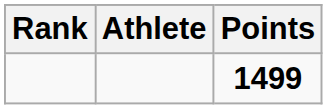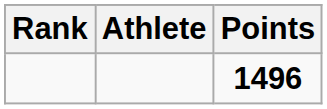(268, 77) 1499 -> (268, 77) 1496
